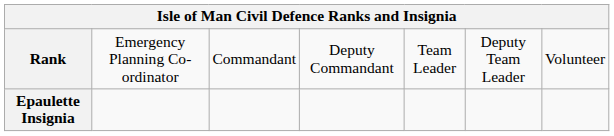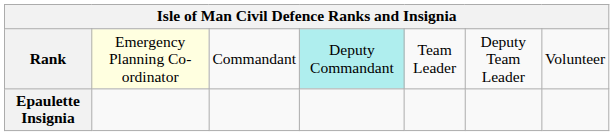(150, 58) no background -> (150, 58) lightyellow background
(352, 58) no background -> (352, 58) paleturquoise background
